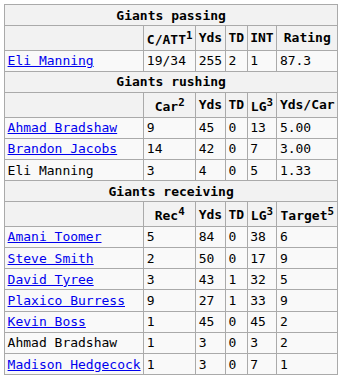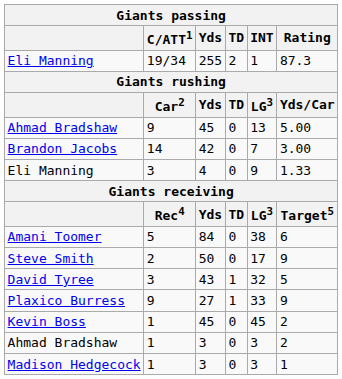(254, 170) 5 -> (254, 170) 9
(254, 364) 7 -> (254, 364) 3
